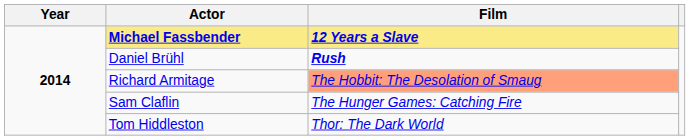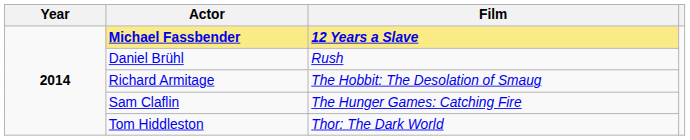(328, 59) bold -> (327, 59) normal
(426, 80) lightsalmon background -> (426, 80) no background
